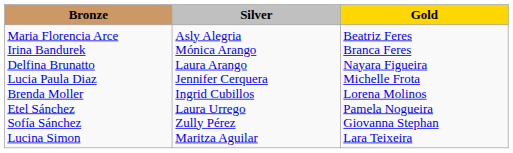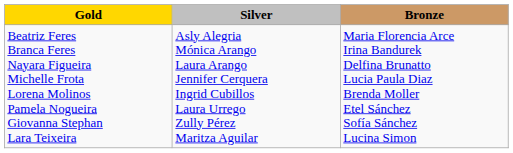columns swapped: (424, 14) <-> (88, 14)
